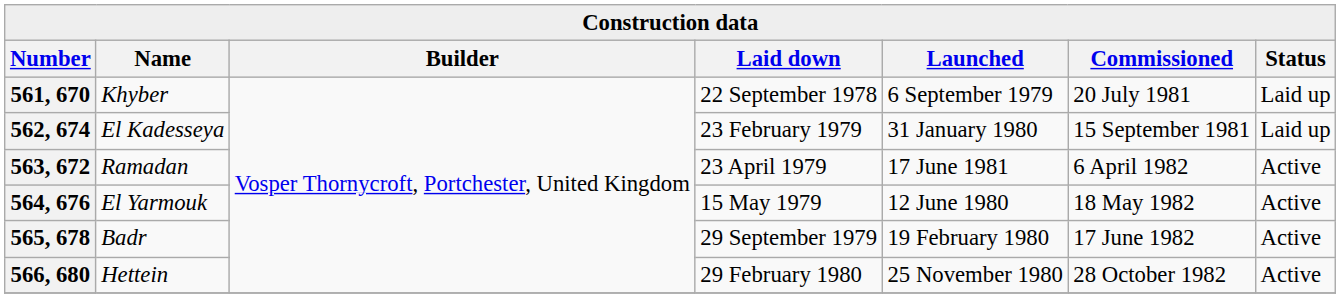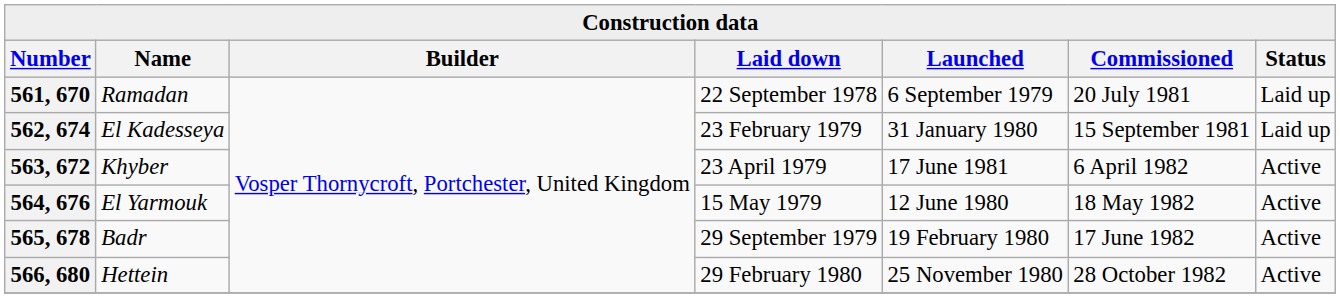(135, 94) Khyber -> (145, 94) Ramadan
(145, 166) Ramadan -> (135, 166) Khyber
